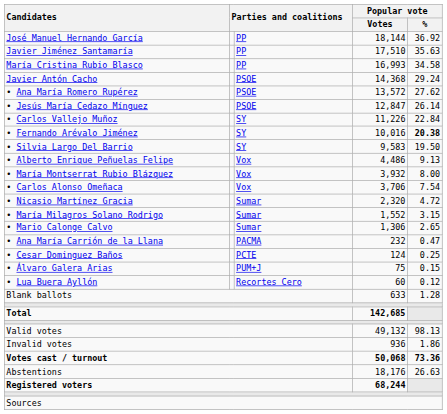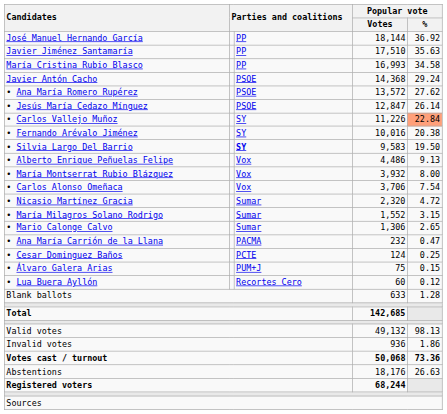(427, 120) no background -> (427, 120) lightsalmon background
(427, 133) bold -> (427, 133) normal
(241, 147) normal -> (241, 147) bold
